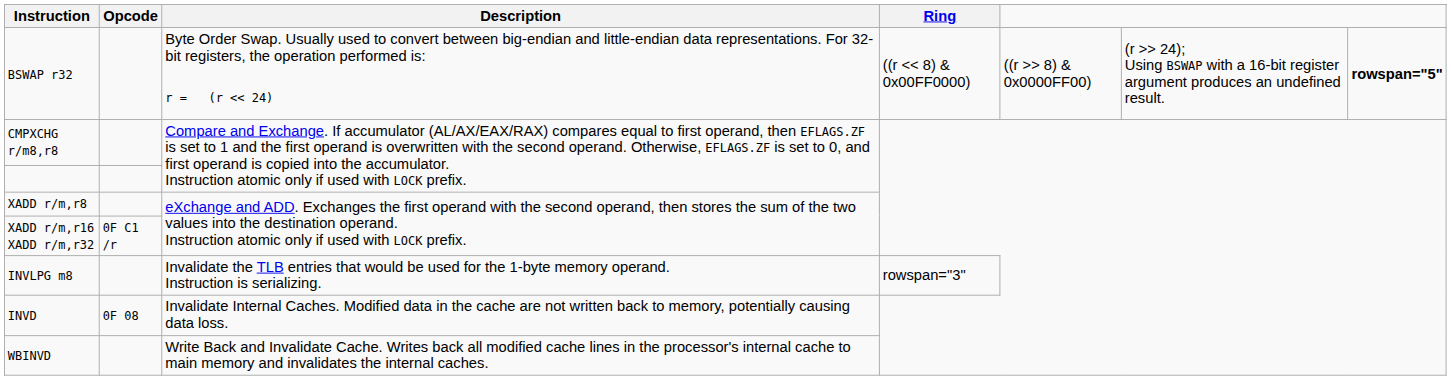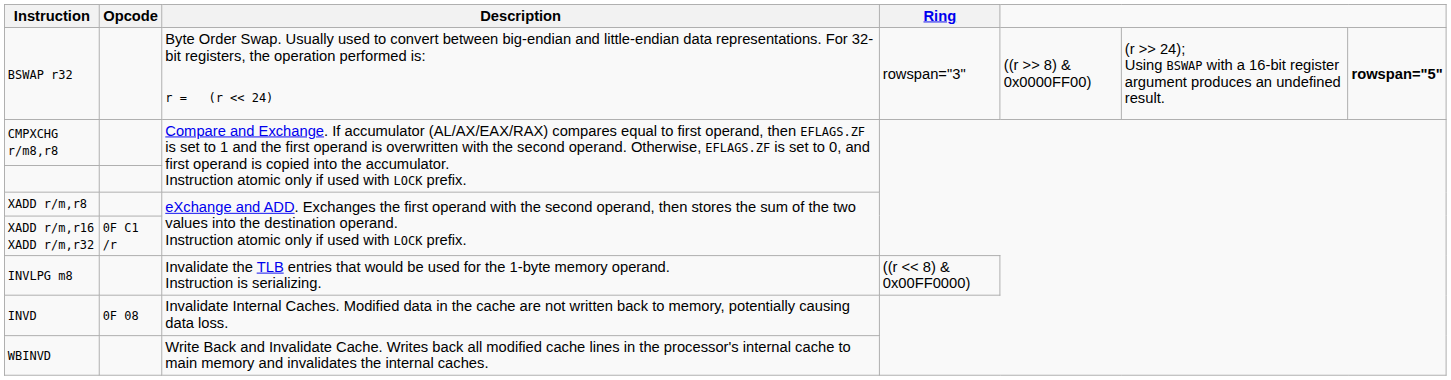(927, 73) ((r << 8) & 0x00FF0000) -> (924, 73) rowspan="3"
(924, 275) rowspan="3" -> (927, 275) ((r << 8) & 0x00FF0000)
